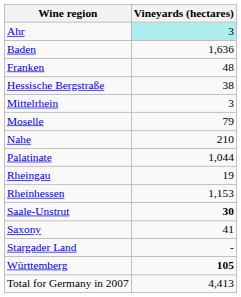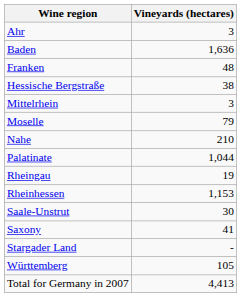(231, 31) paleturquoise background -> (231, 31) no background
(228, 211) bold -> (228, 211) normal
(225, 265) bold -> (225, 265) normal
